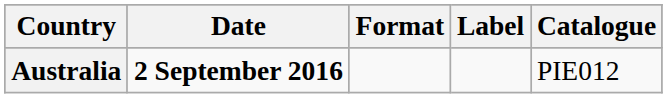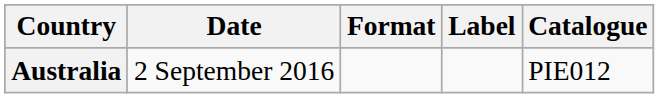(238, 69) bold -> (234, 69) normal
